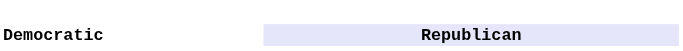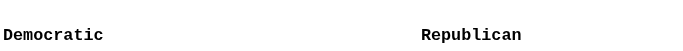(471, 35) lavender background -> (471, 35) no background
